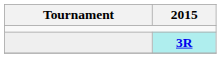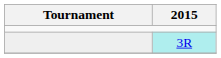(184, 42) bold -> (184, 42) normal
